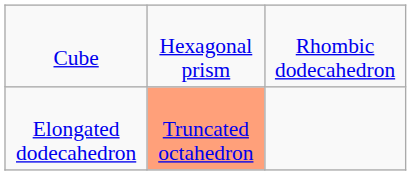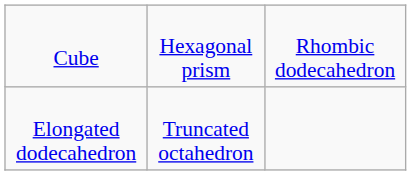(206, 140) lightsalmon background -> (206, 140) no background
